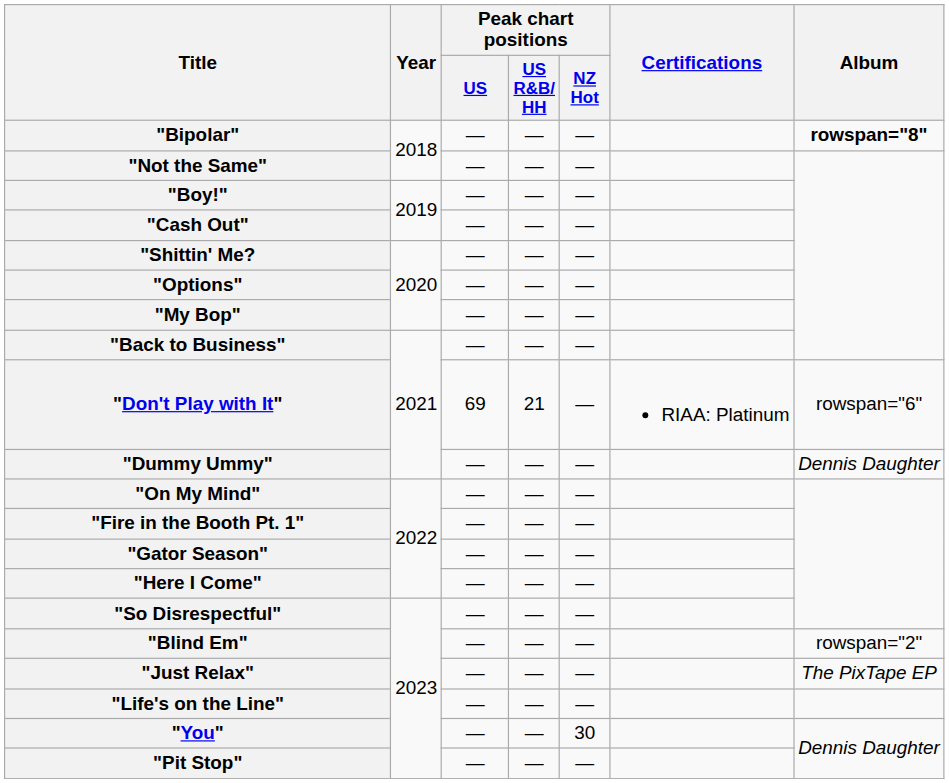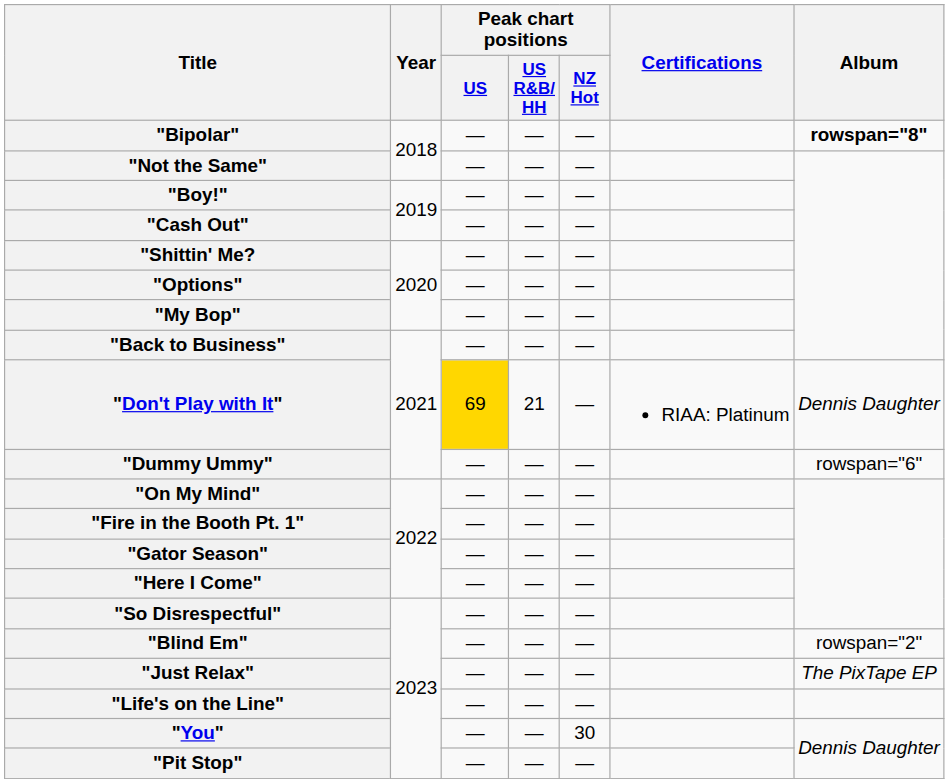(475, 404) no background -> (475, 404) gold background
(869, 404) rowspan="6" -> (869, 404) Dennis Daughter
(869, 463) Dennis Daughter -> (869, 463) rowspan="6"
